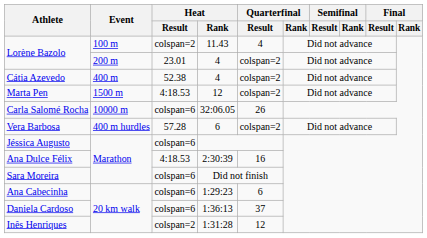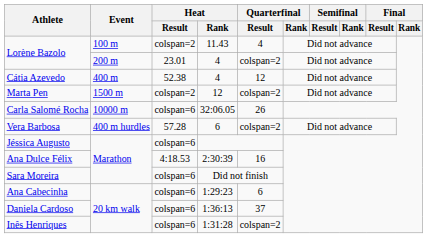(260, 77) colspan=2 -> (260, 77) 12
(175, 94) 4:18.53 -> (175, 94) colspan=2
(175, 225) colspan=2 -> (175, 225) colspan=6
(260, 225) 12 -> (260, 225) colspan=2
